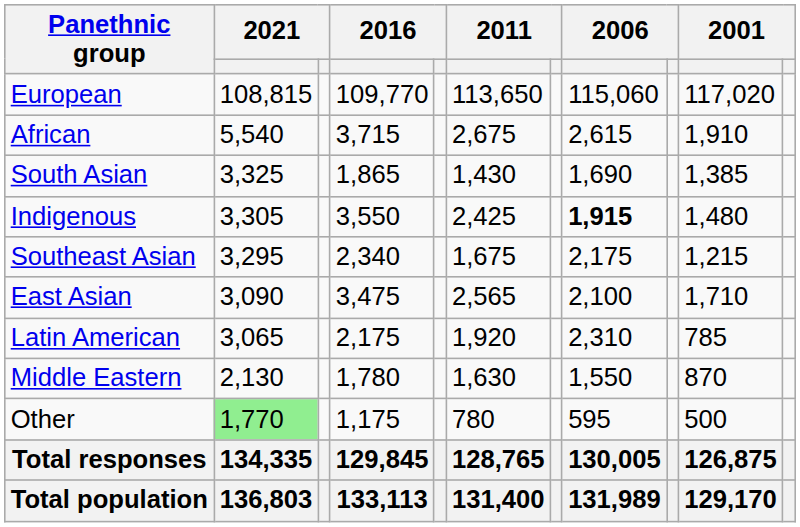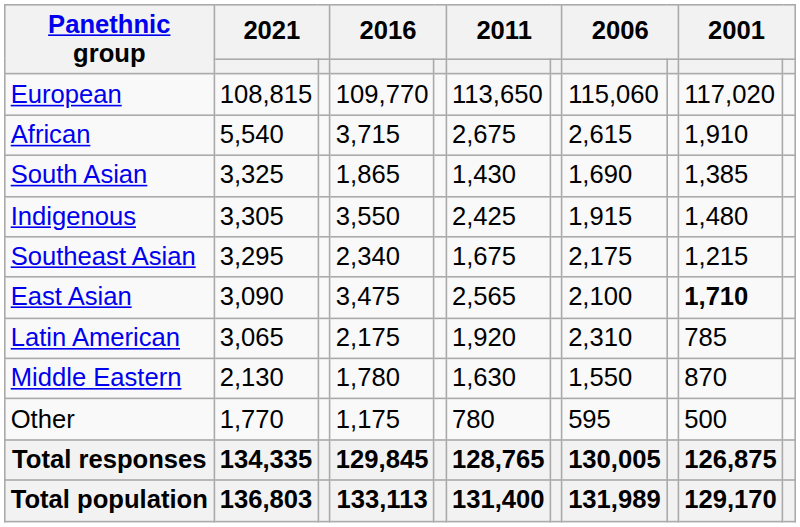(600, 216) bold -> (600, 216) normal
(716, 297) normal -> (716, 297) bold
(252, 418) lightgreen background -> (252, 418) no background
